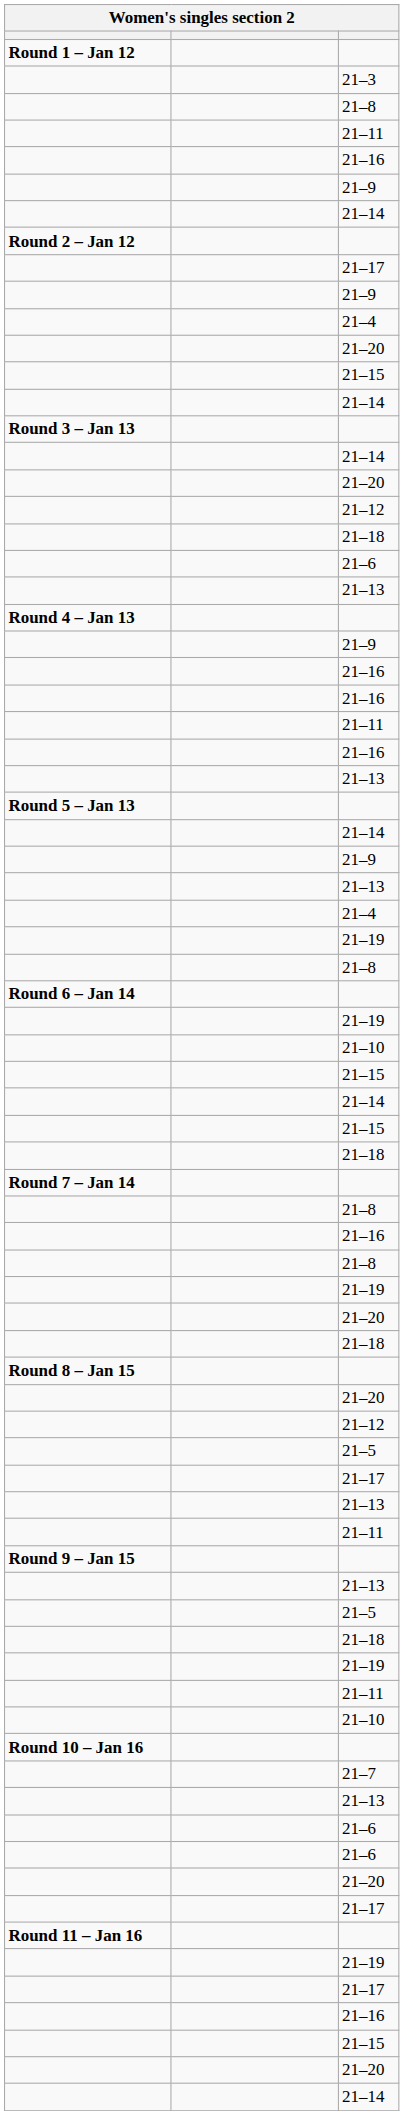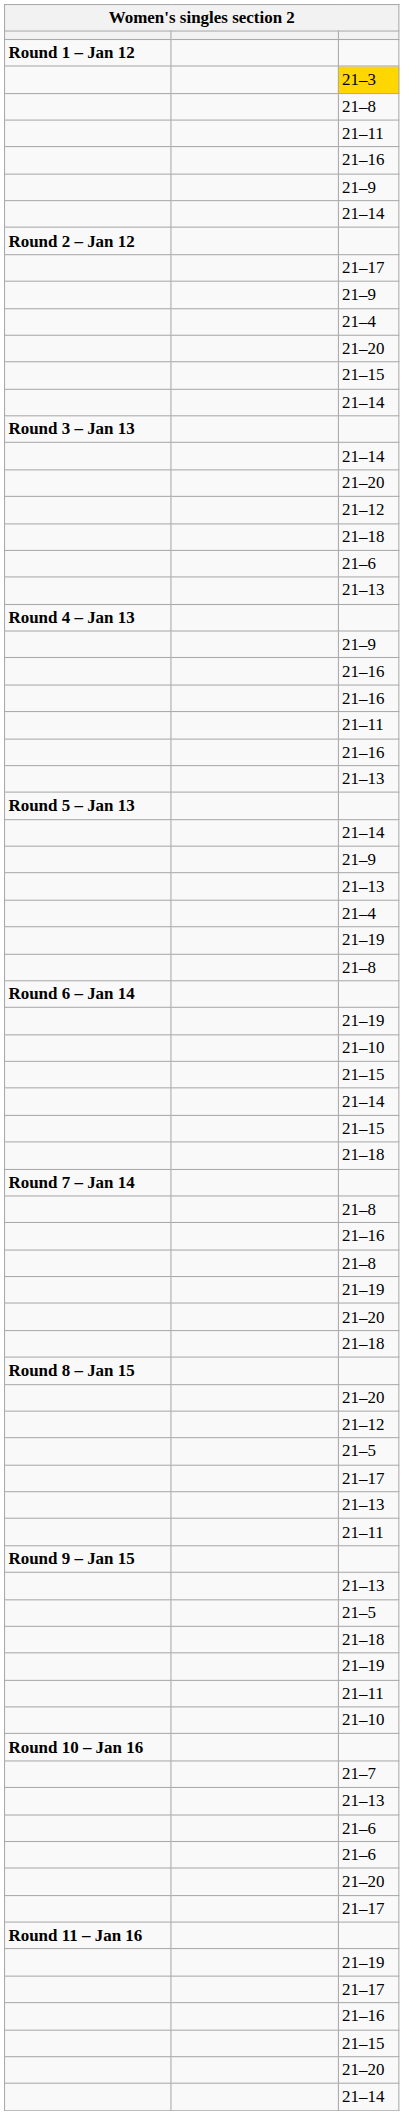(359, 79) no background -> (359, 79) gold background
